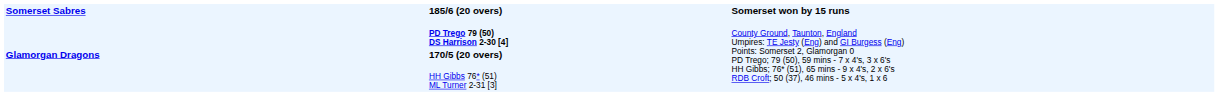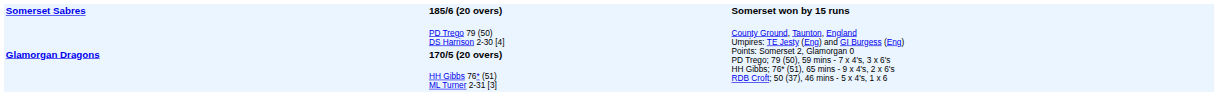(469, 38) bold -> (467, 38) normal
